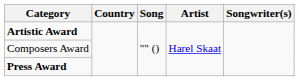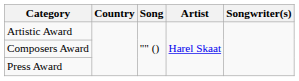(42, 31) bold -> (40, 31) normal
(37, 66) bold -> (35, 66) normal
